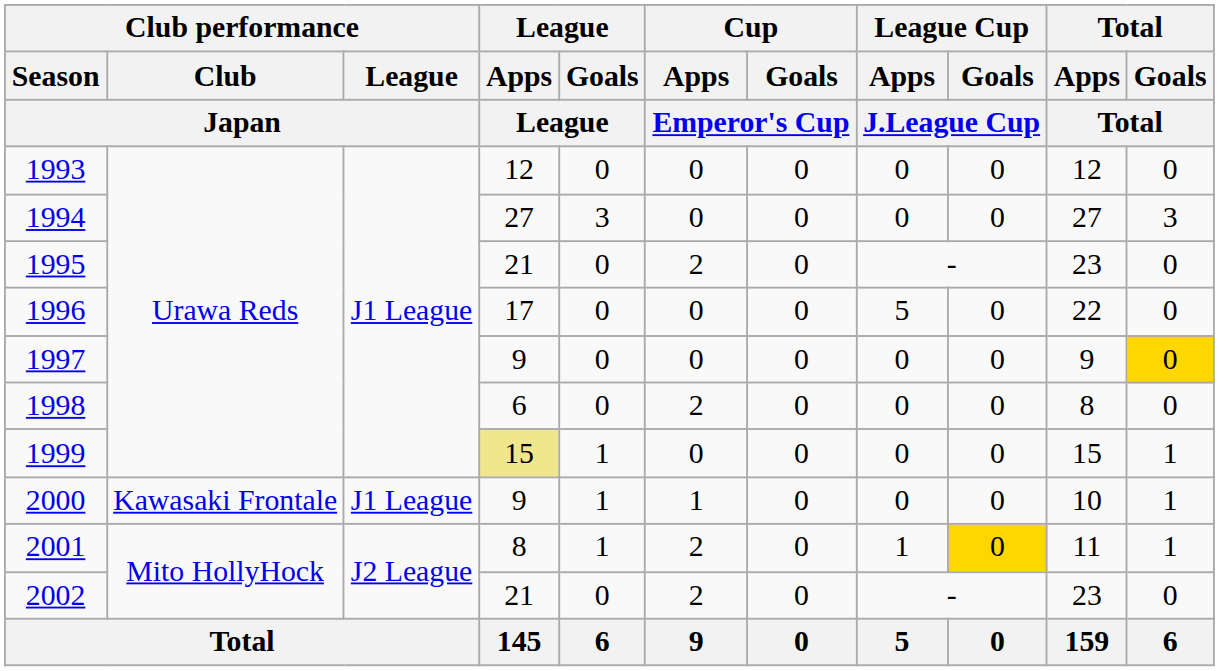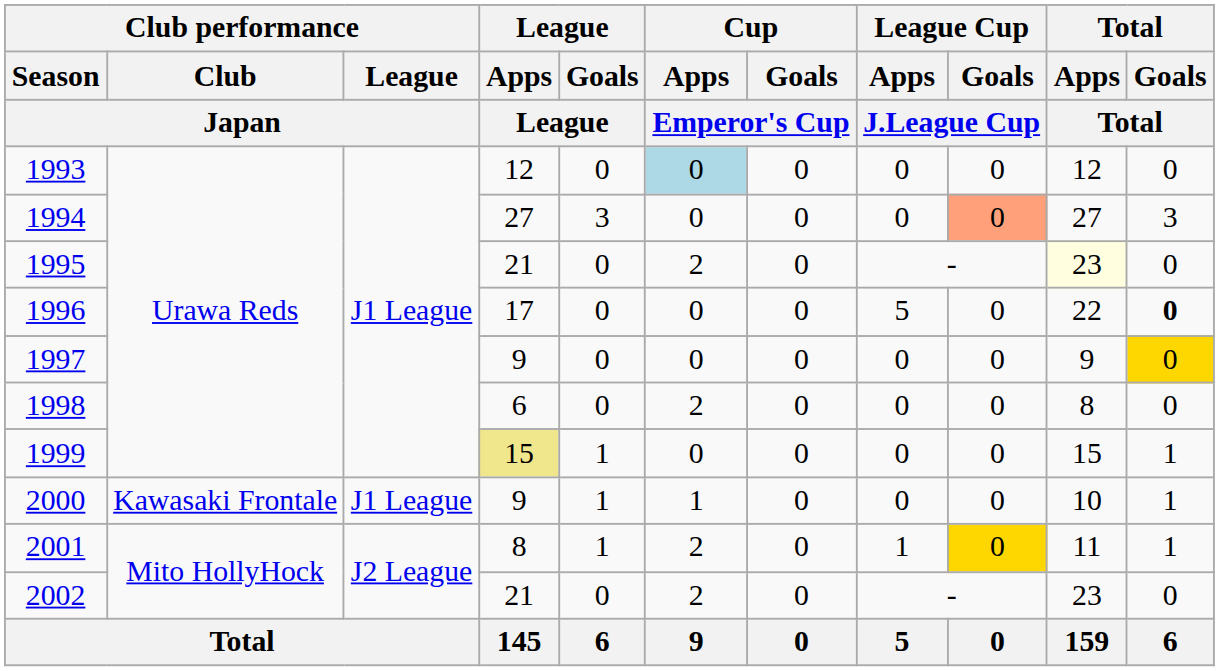(696, 169) no background -> (696, 169) lightblue background
(997, 216) no background -> (997, 216) lightsalmon background
(1087, 264) no background -> (1087, 264) lightyellow background
(1170, 311) normal -> (1170, 311) bold
